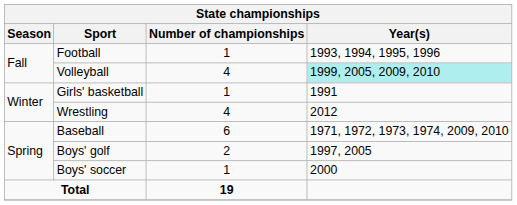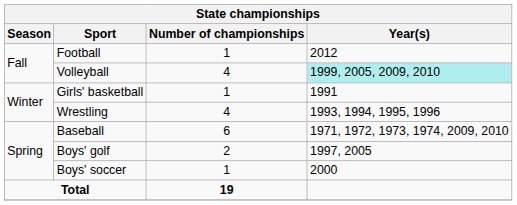(375, 53) 1993, 1994, 1995, 1996 -> (324, 53) 2012
(324, 111) 2012 -> (375, 111) 1993, 1994, 1995, 1996
